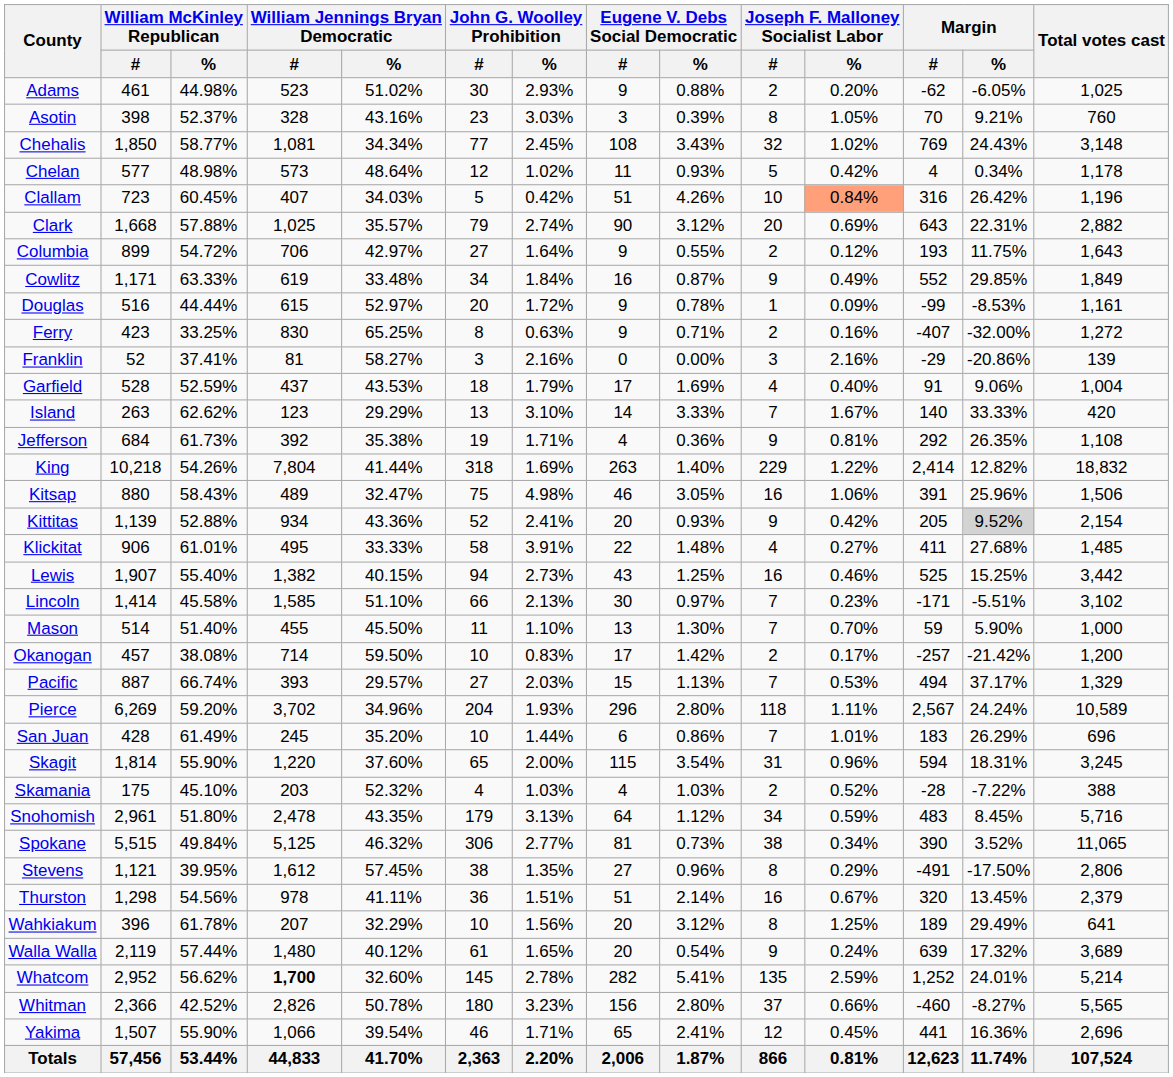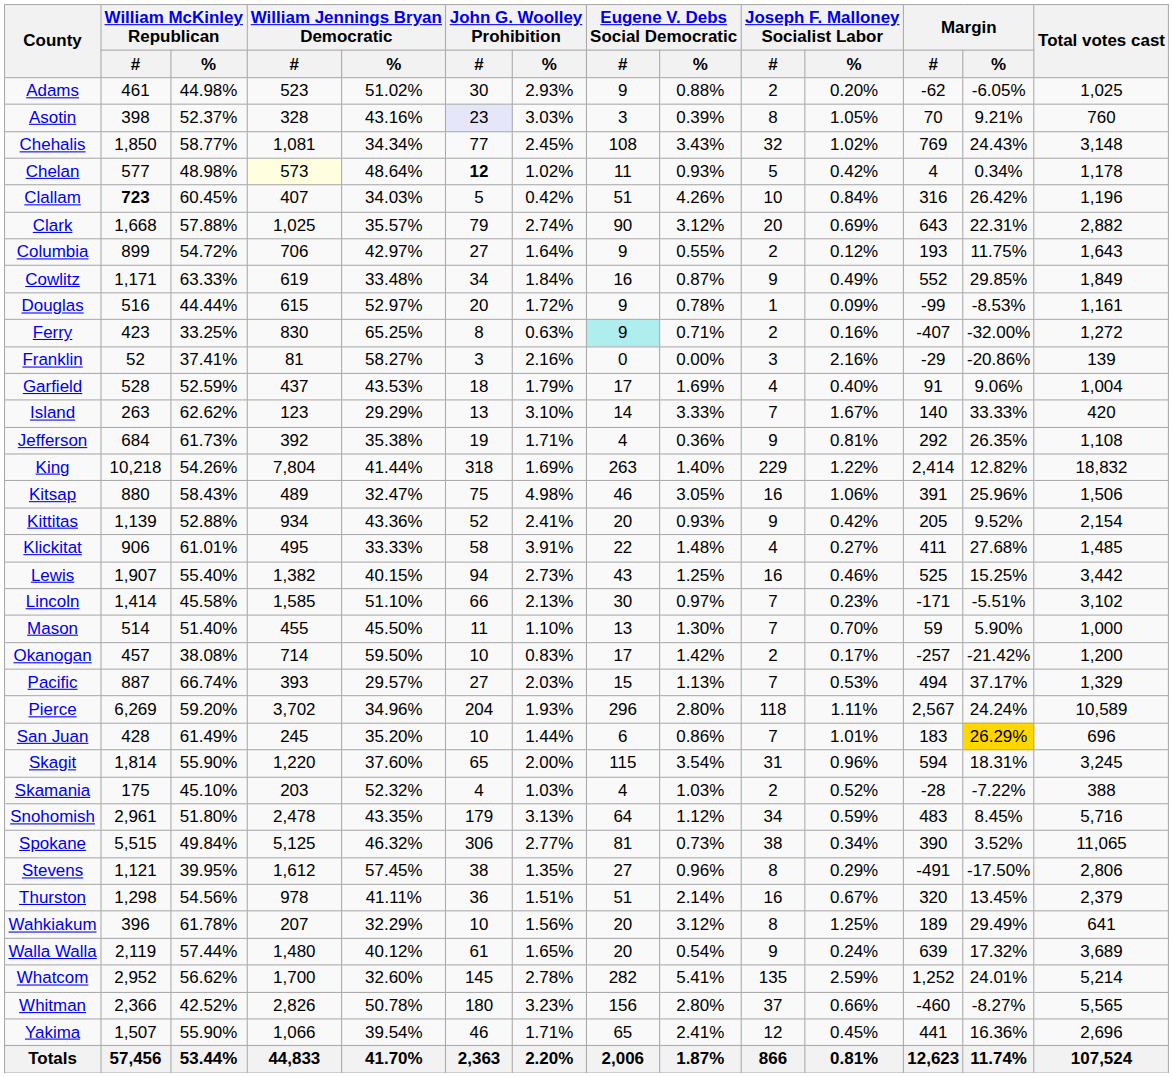(479, 117) no background -> (479, 117) lavender background
(294, 171) no background -> (294, 171) lightyellow background
(479, 171) normal -> (479, 171) bold
(136, 198) normal -> (136, 198) bold
(854, 198) lightsalmon background -> (854, 198) no background
(623, 332) no background -> (623, 332) paleturquoise background
(999, 521) lightgrey background -> (999, 521) no background
(999, 736) no background -> (999, 736) gold background
(294, 978) bold -> (294, 978) normal
